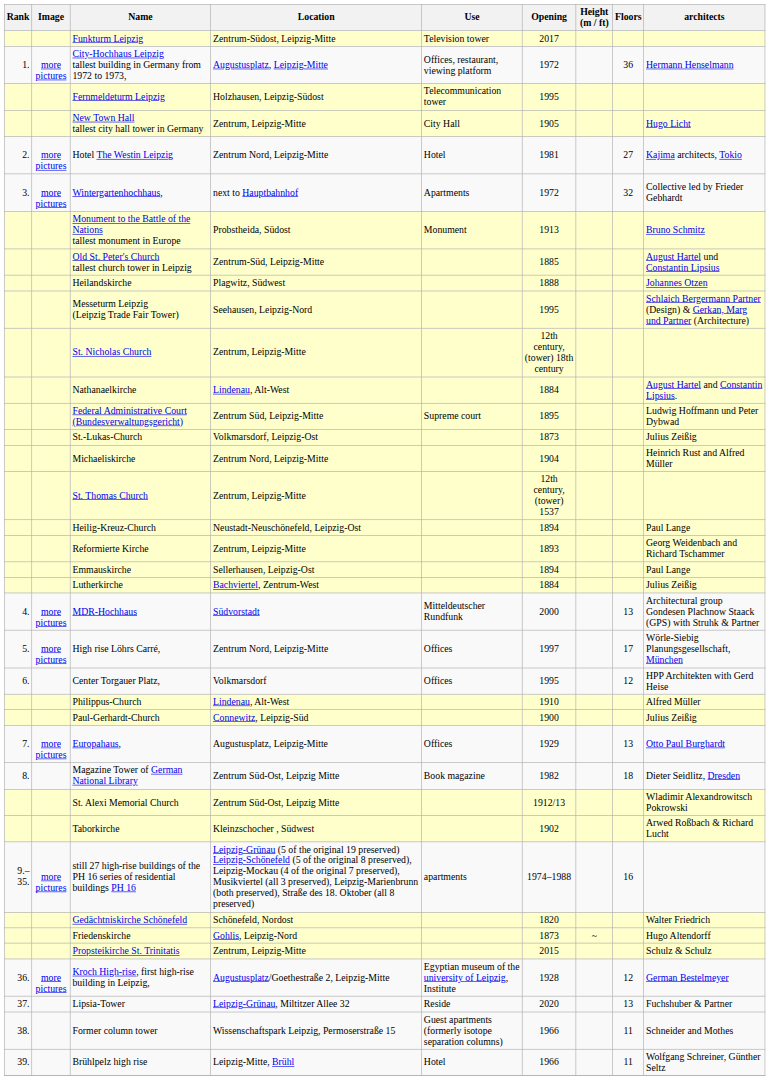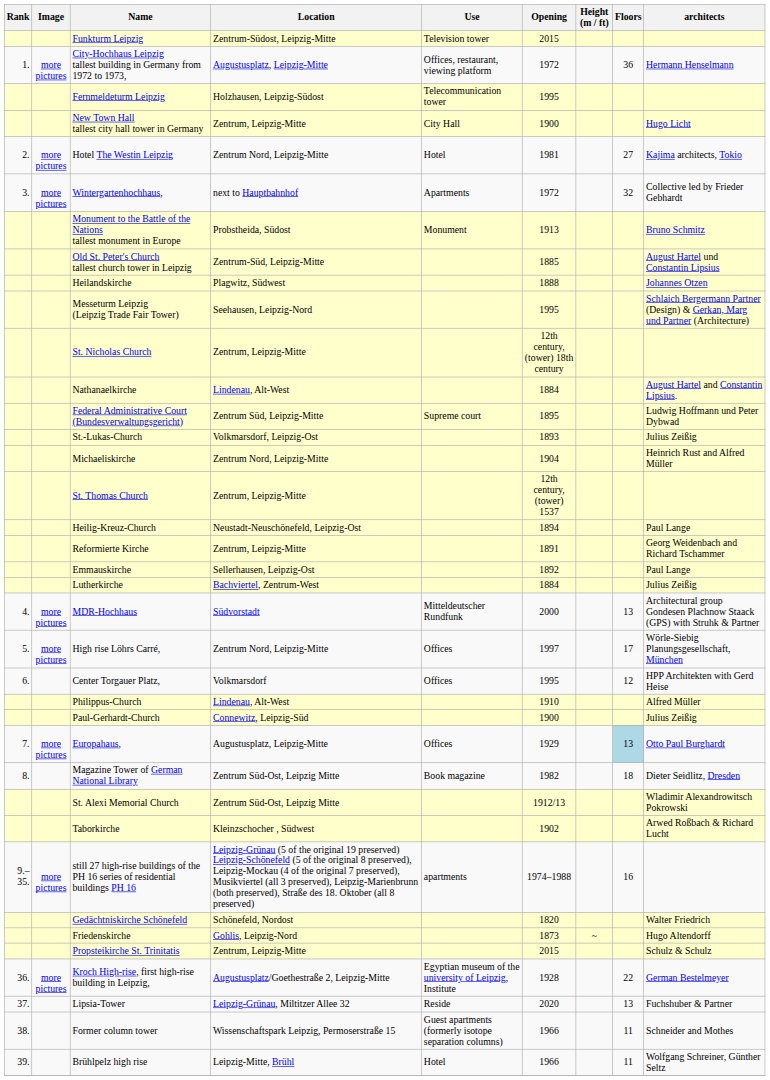(549, 38) 2017 -> (549, 38) 2015
(549, 123) 1905 -> (549, 123) 1900
(549, 437) 1873 -> (549, 437) 1893
(549, 548) 1893 -> (549, 548) 1891
(549, 569) 1894 -> (549, 569) 1892
(628, 744) no background -> (628, 744) lightblue background
(628, 977) 12 -> (628, 977) 22
